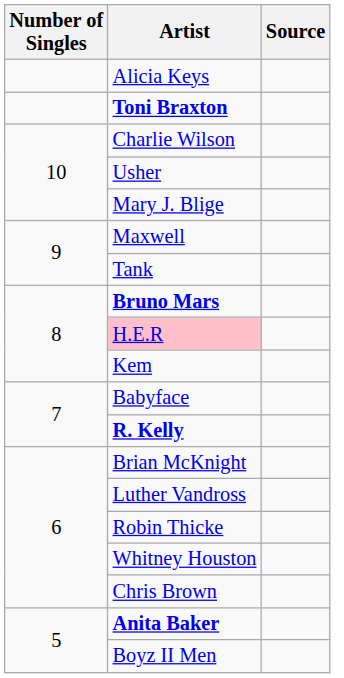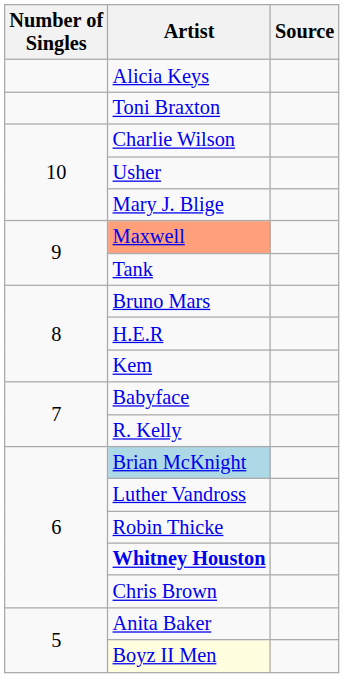(170, 107) bold -> (166, 107) normal
(149, 236) no background -> (149, 236) lightsalmon background
(166, 301) bold -> (161, 301) normal
(138, 333) pink background -> (138, 333) no background
(148, 430) bold -> (147, 430) normal
(179, 462) no background -> (179, 462) lightblue background
(185, 559) normal -> (189, 559) bold
(166, 623) bold -> (162, 623) normal
(164, 655) no background -> (164, 655) lightyellow background
